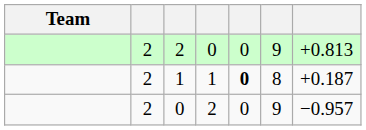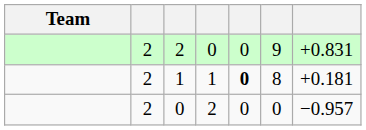(327, 49) +0.813 -> (327, 49) +0.831
(327, 79) +0.187 -> (327, 79) +0.181
(277, 109) 9 -> (277, 109) 0
